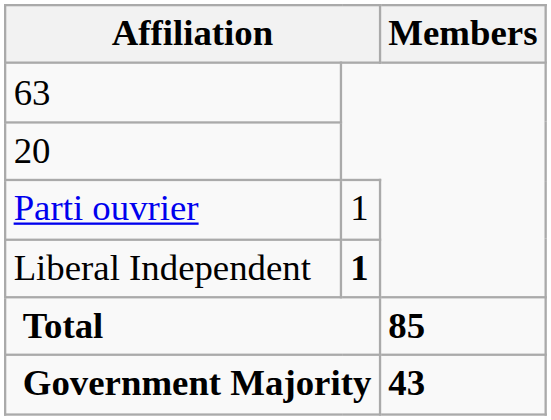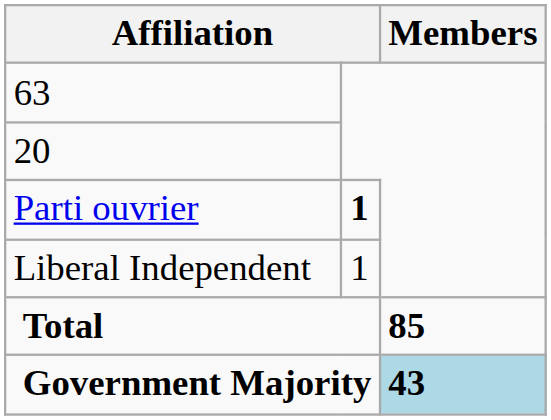(360, 208) normal -> (360, 208) bold
(360, 267) bold -> (360, 267) normal
(407, 383) no background -> (407, 383) lightblue background
